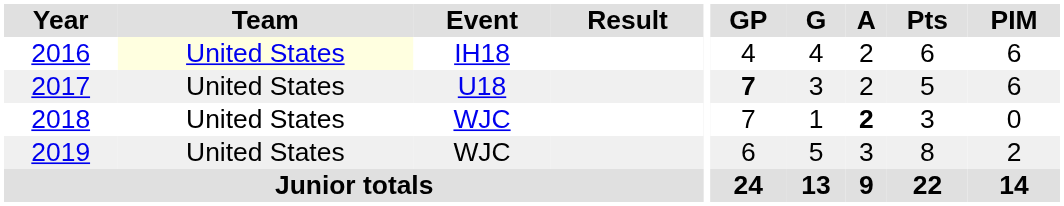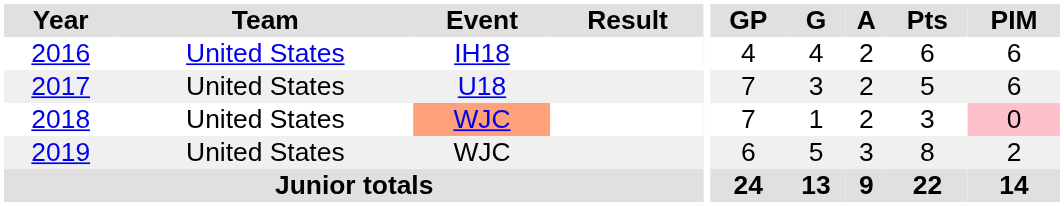(265, 53) lightyellow background -> (265, 53) no background
(748, 86) bold -> (748, 86) normal
(482, 119) no background -> (482, 119) lightsalmon background
(866, 119) bold -> (866, 119) normal
(1014, 119) no background -> (1014, 119) pink background
